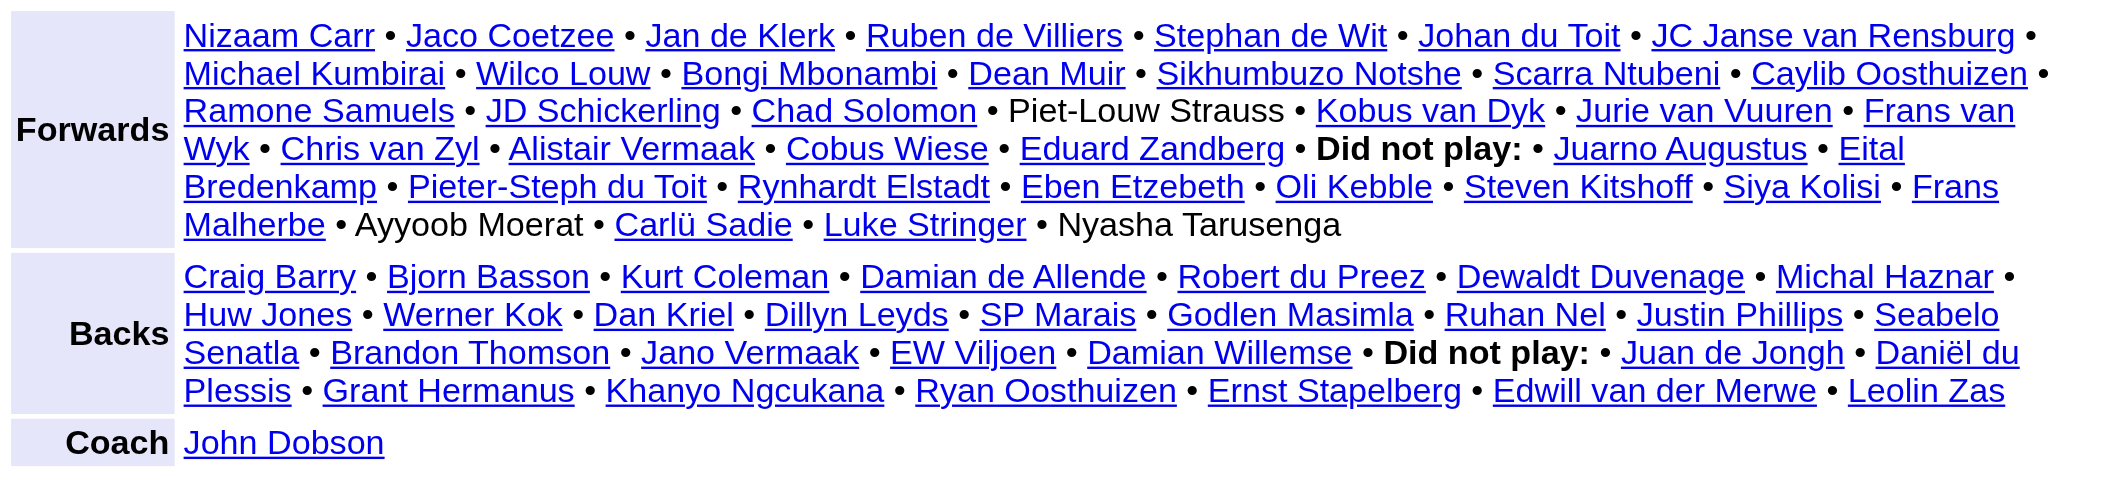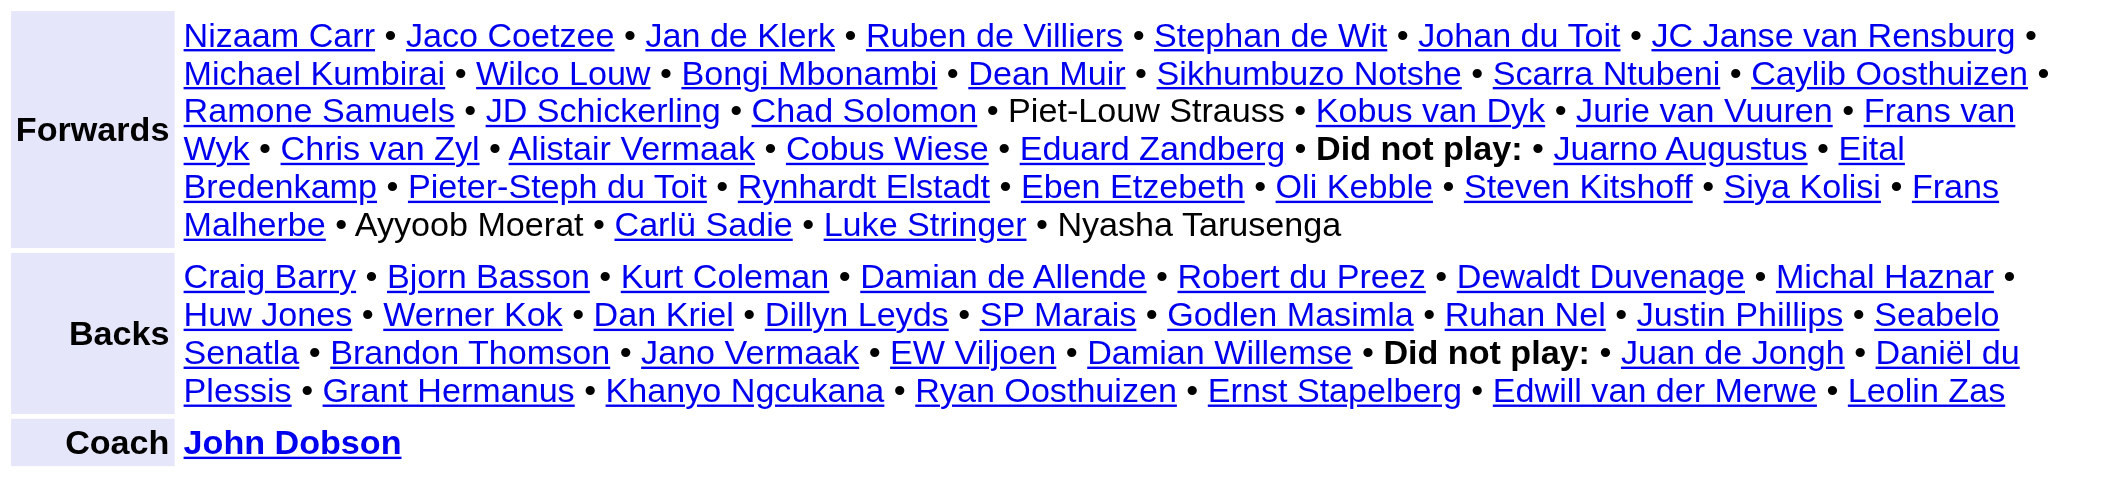(284, 442) normal -> (293, 442) bold
